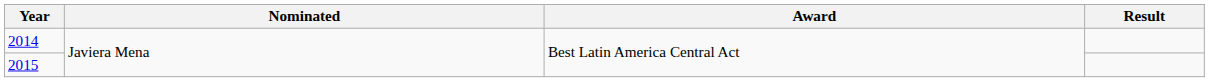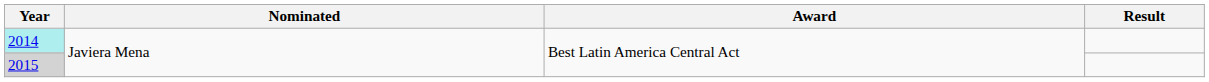(23, 40) no background -> (23, 40) paleturquoise background
(23, 64) no background -> (23, 64) lightgrey background
